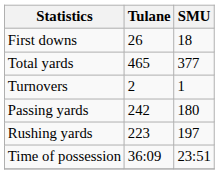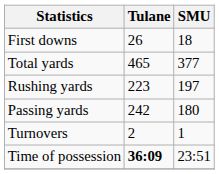rows swapped: (50, 133) <-> (38, 86)
(145, 156) normal -> (145, 156) bold
